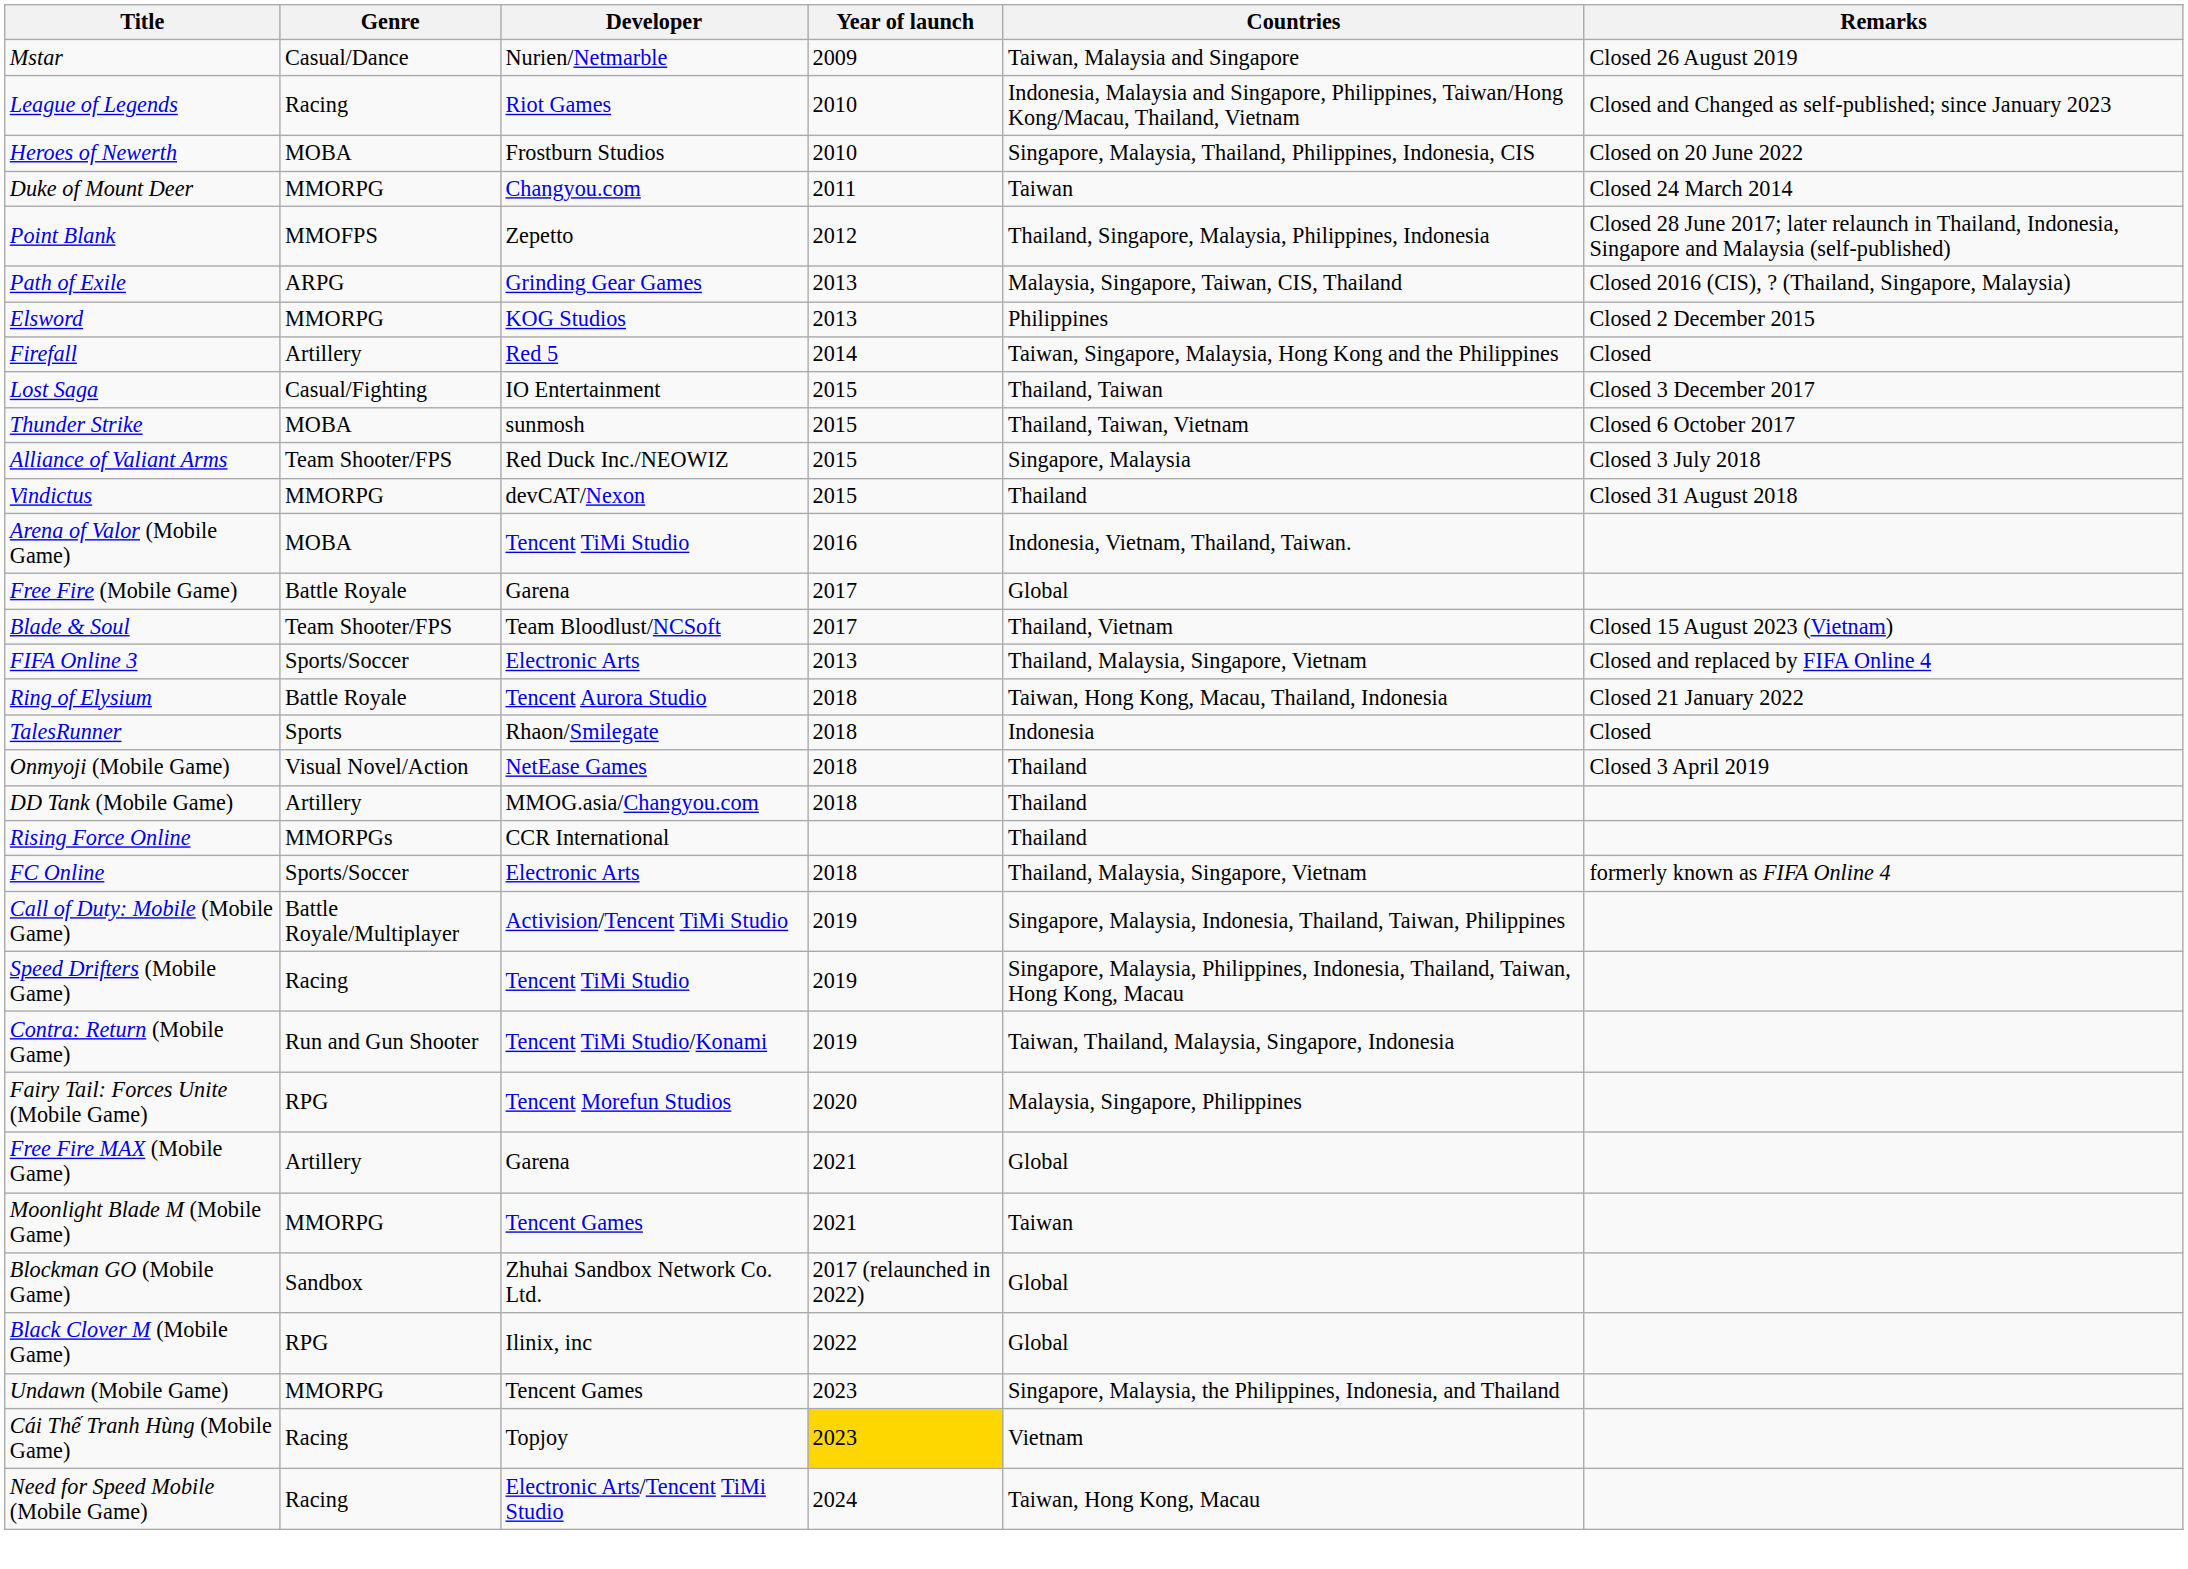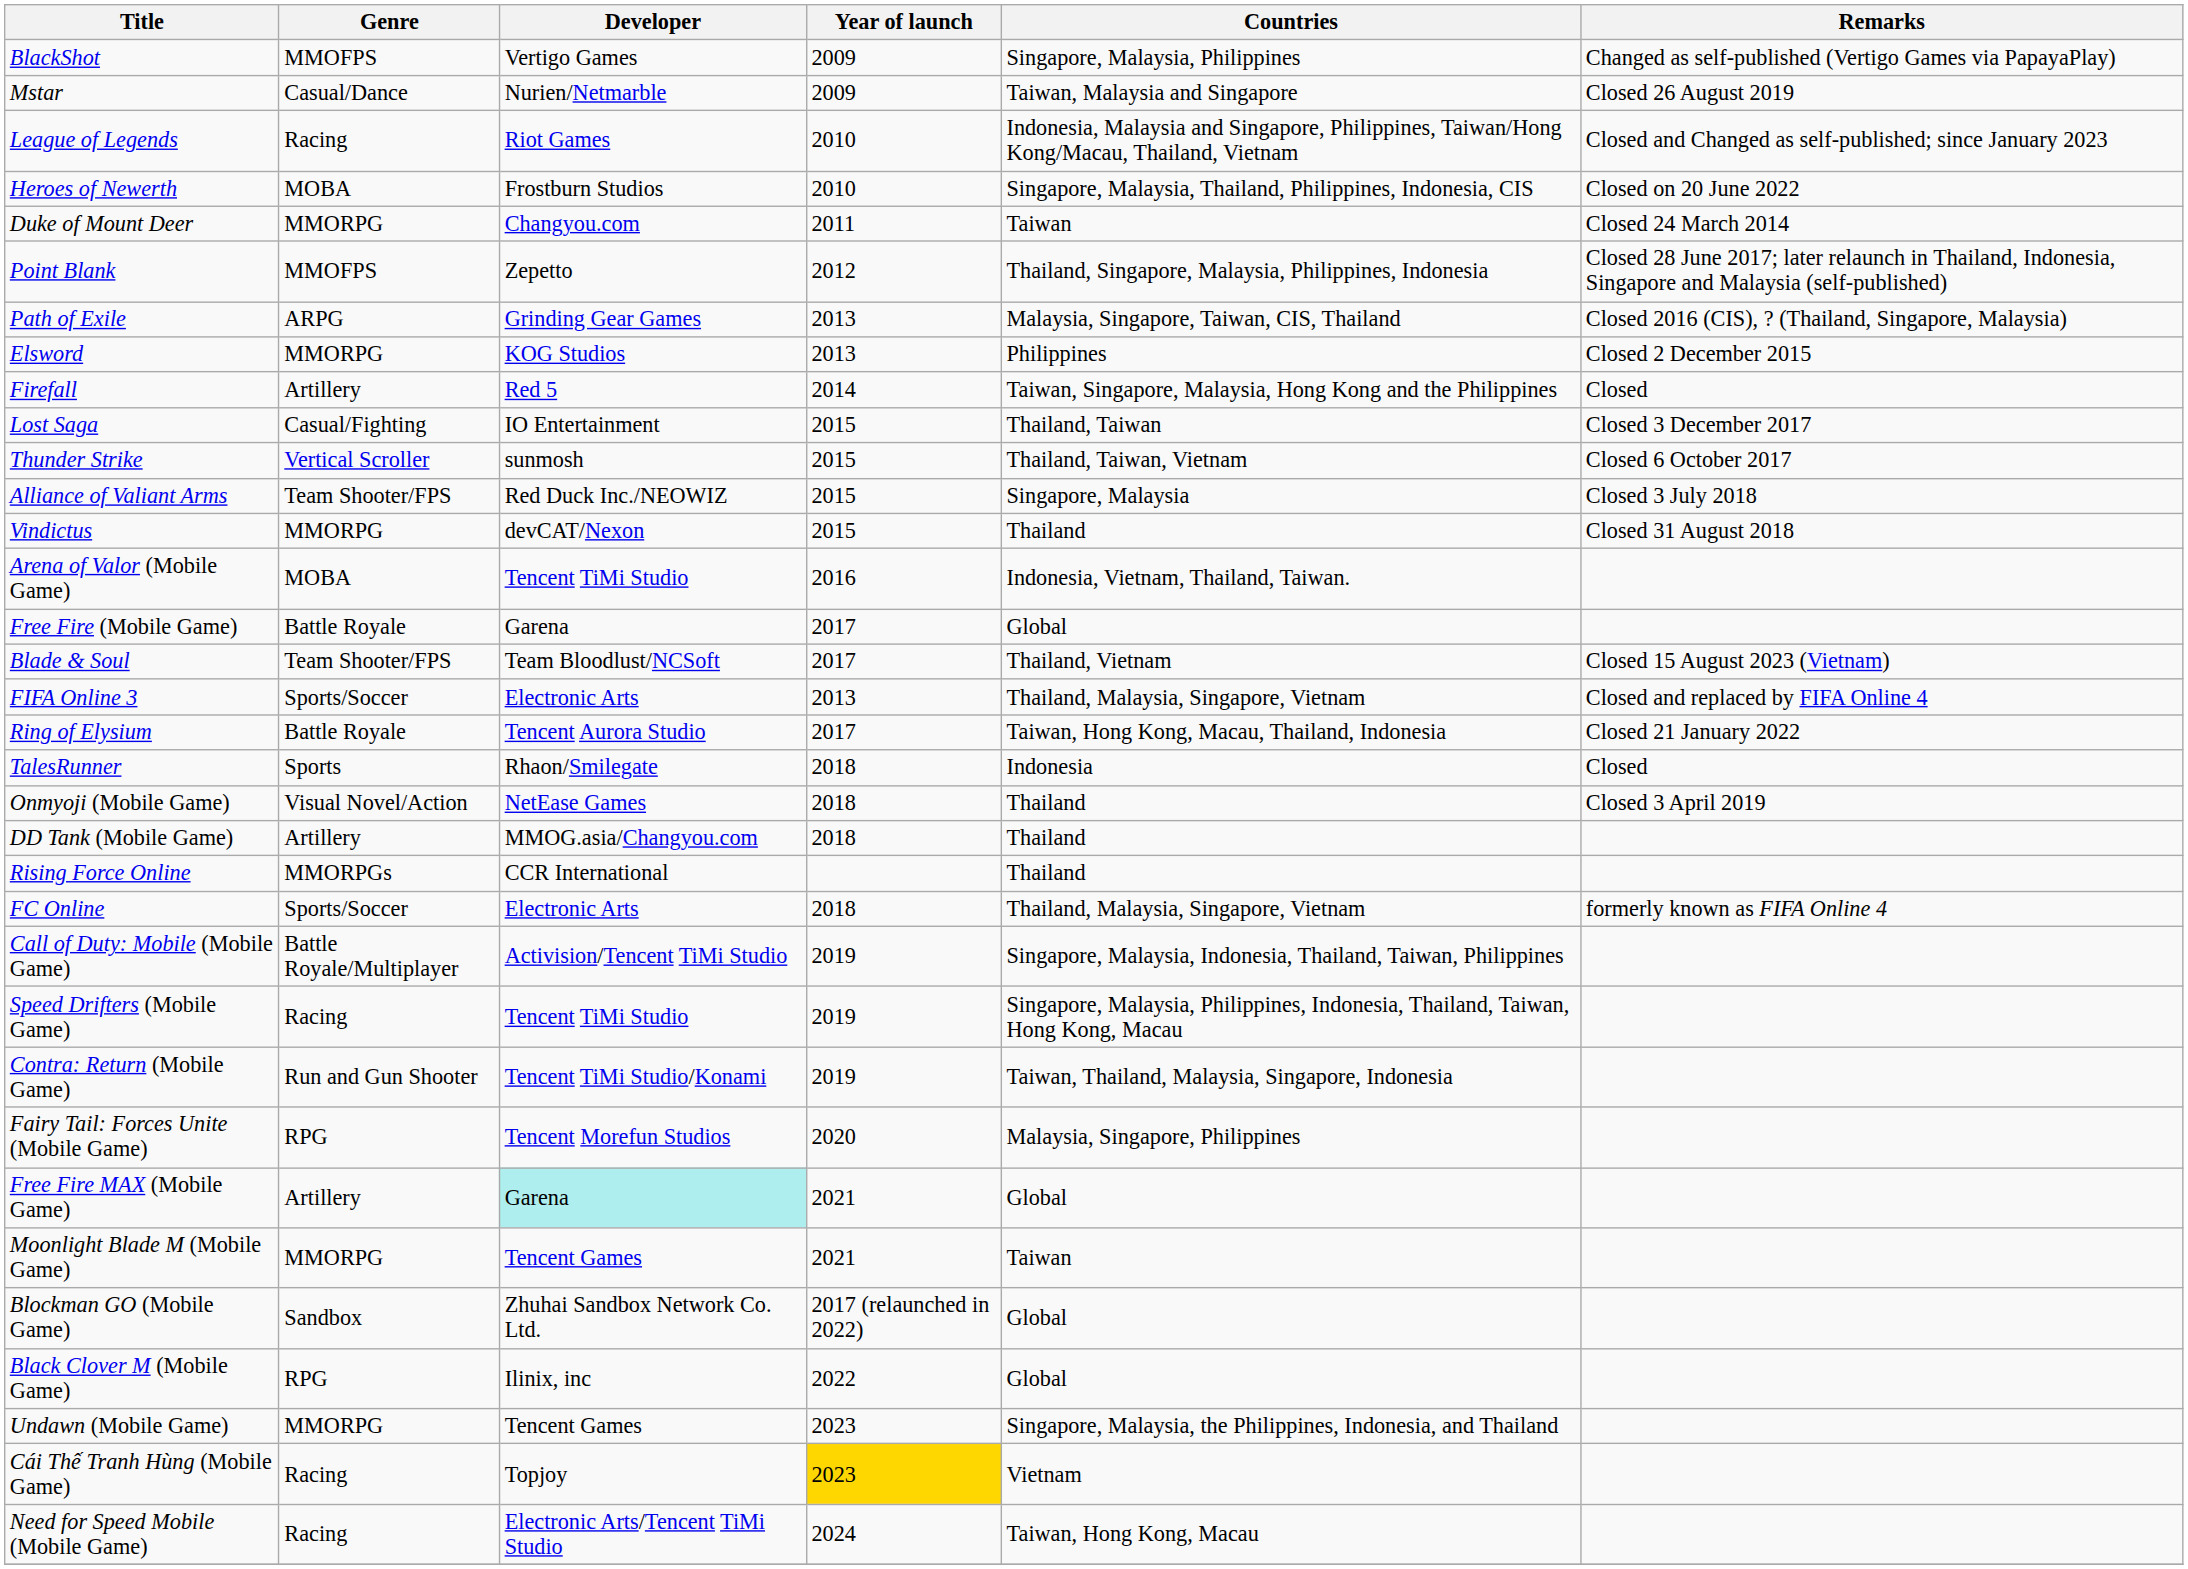+ row: (55, 57)
(318, 424) MOBA -> (357, 460) Vertical Scroller
(835, 696) 2018 -> (834, 732) 2017
(538, 1162) no background -> (537, 1197) paleturquoise background
